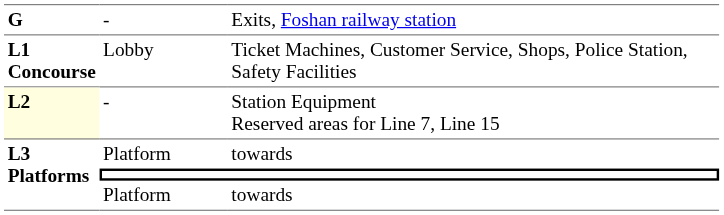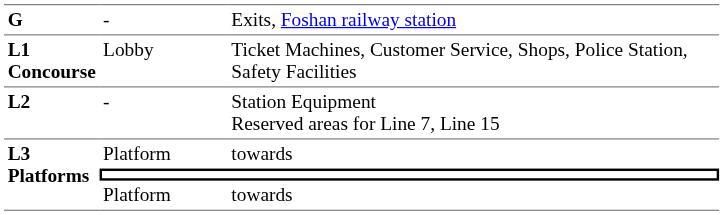(19, 101) lightyellow background -> (19, 101) no background
